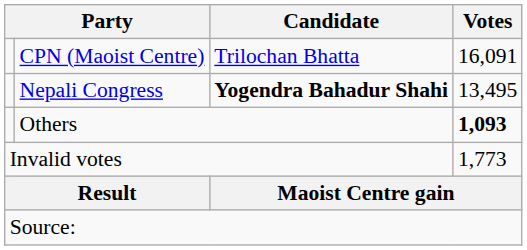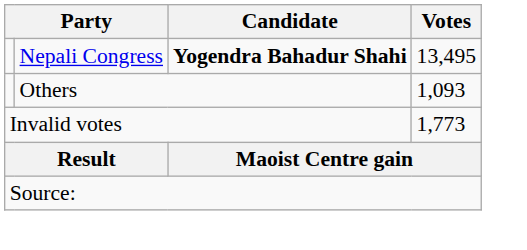- row: (112, 55)
(482, 124) bold -> (441, 90) normal
